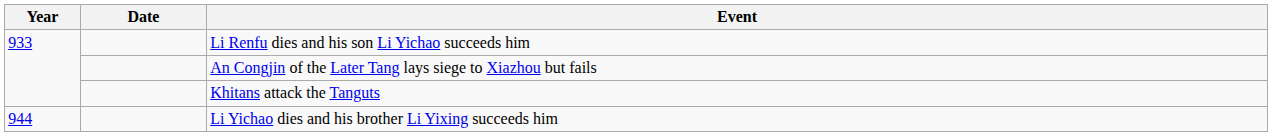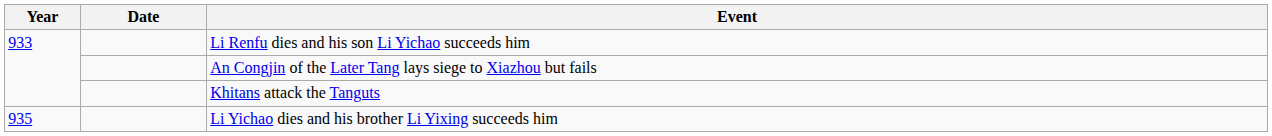(20, 118) 944 -> (20, 118) 935
